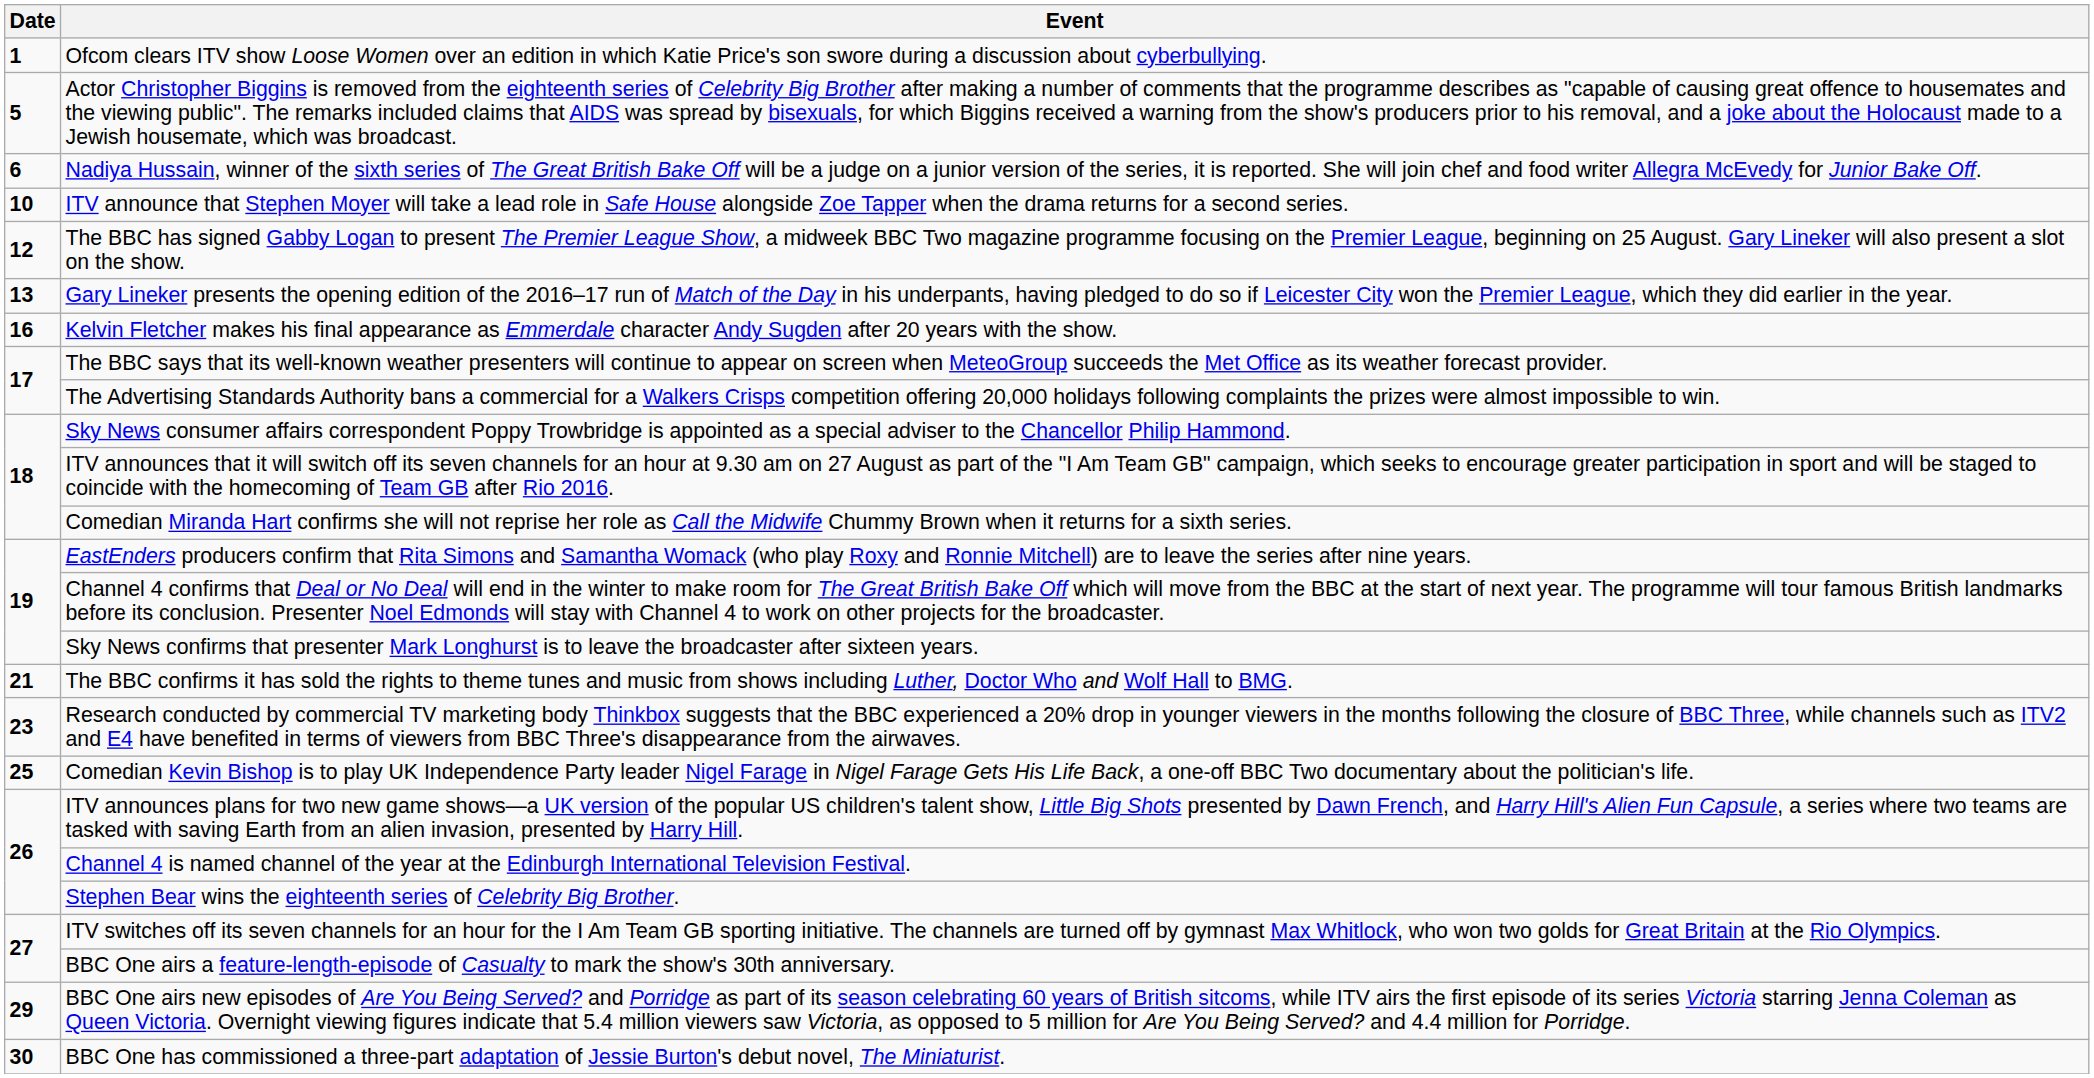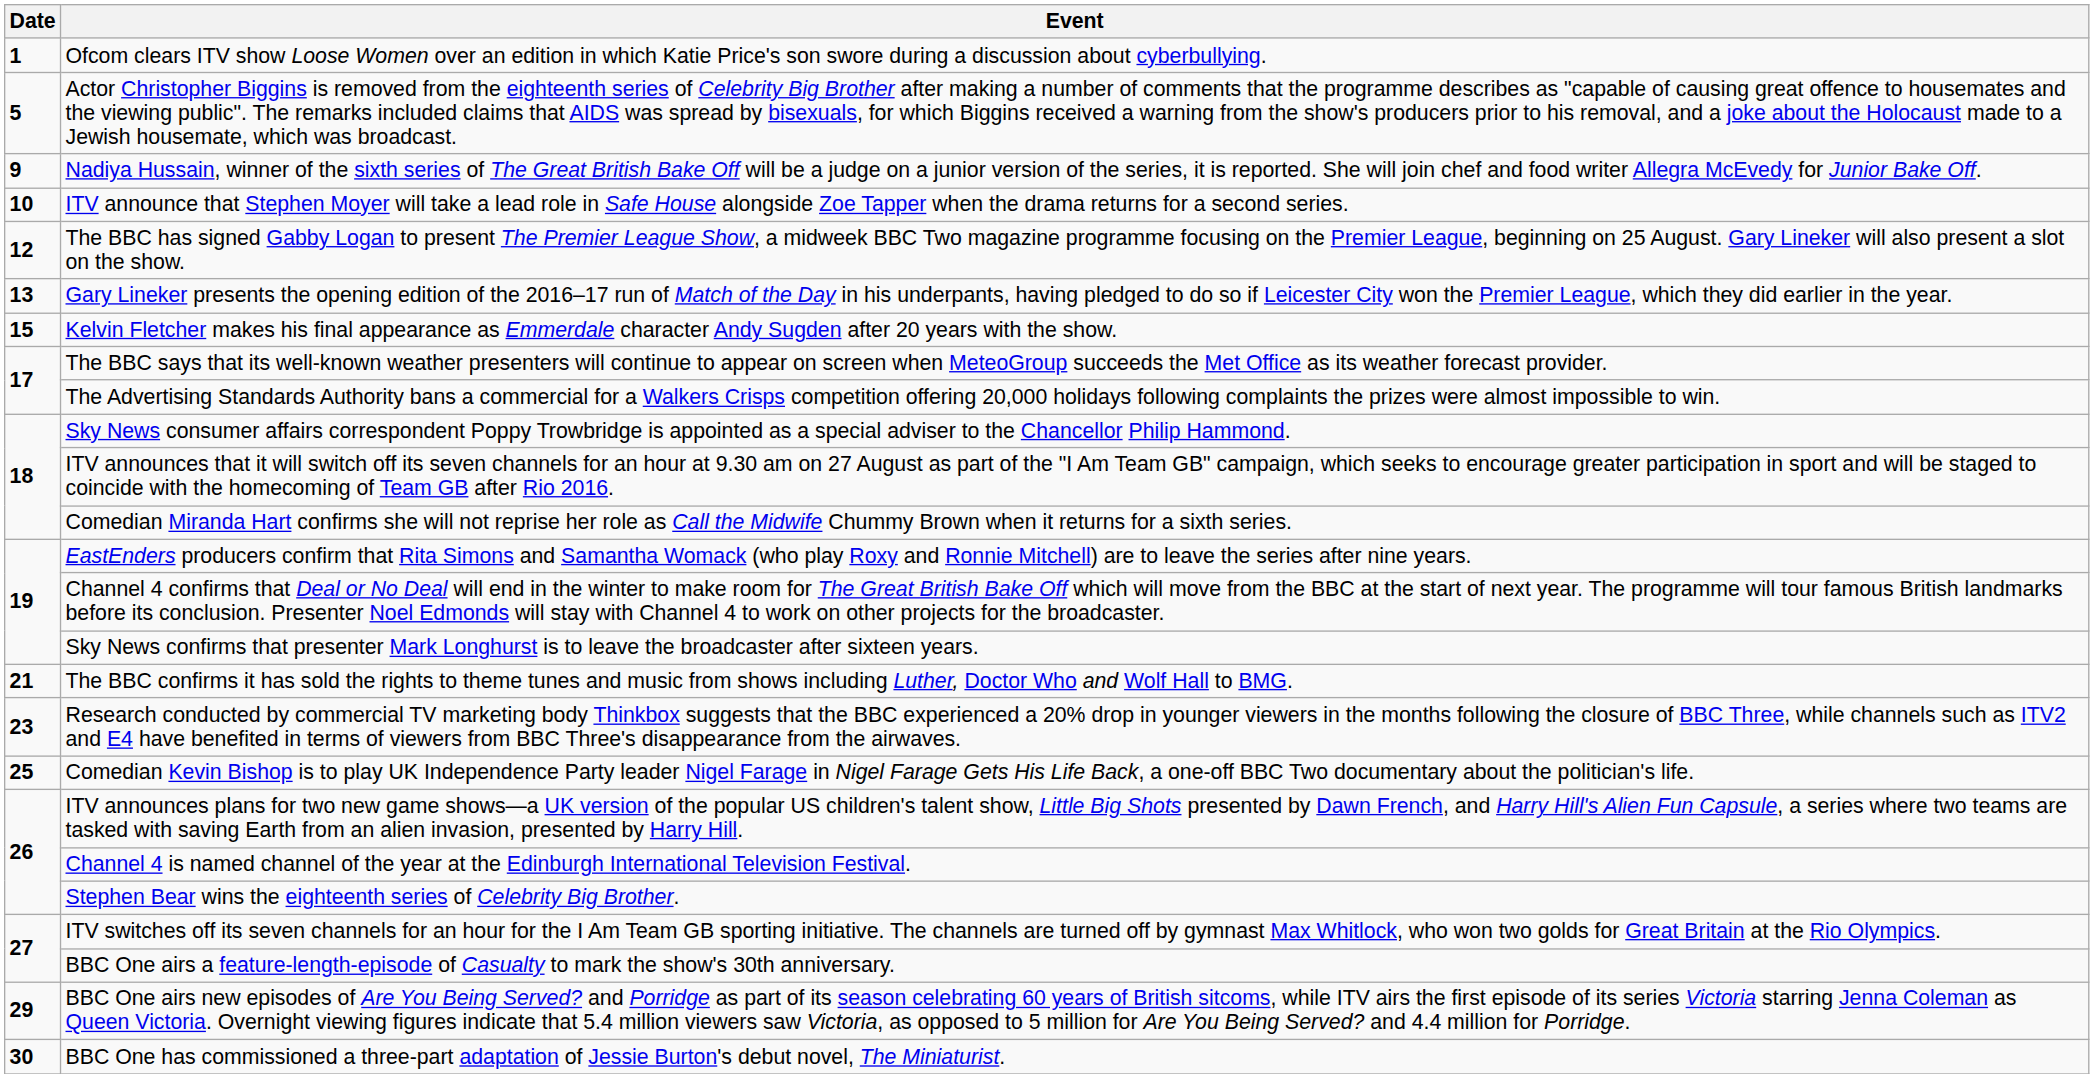(15, 170) 6 -> (15, 170) 9
(21, 329) 16 -> (21, 329) 15
